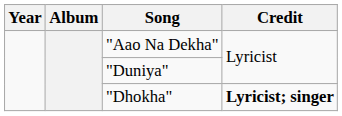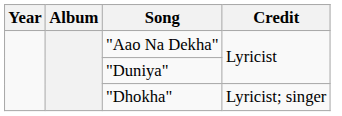(280, 96) bold -> (276, 96) normal
